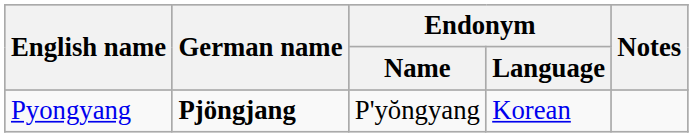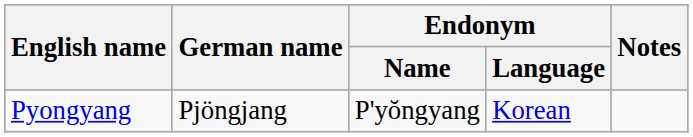(237, 110) bold -> (233, 110) normal
